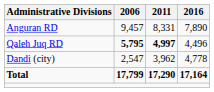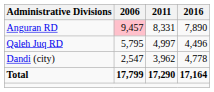(132, 28) no background -> (132, 28) pink background
(132, 43) bold -> (132, 43) normal
(164, 43) bold -> (164, 43) normal
